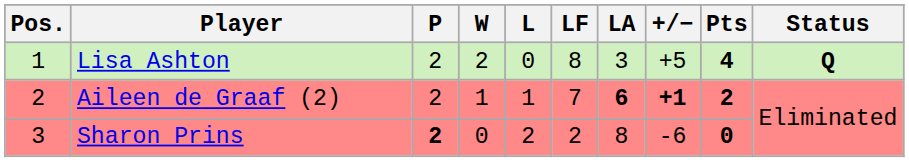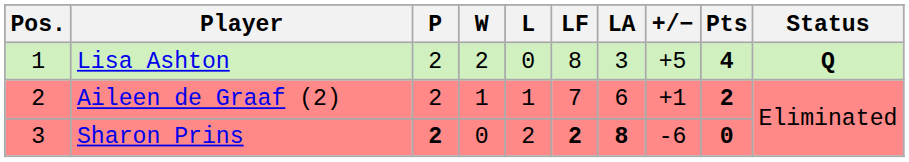(622, 99) bold -> (622, 99) normal
(673, 99) bold -> (673, 99) normal
(575, 137) normal -> (575, 137) bold
(622, 137) normal -> (622, 137) bold
